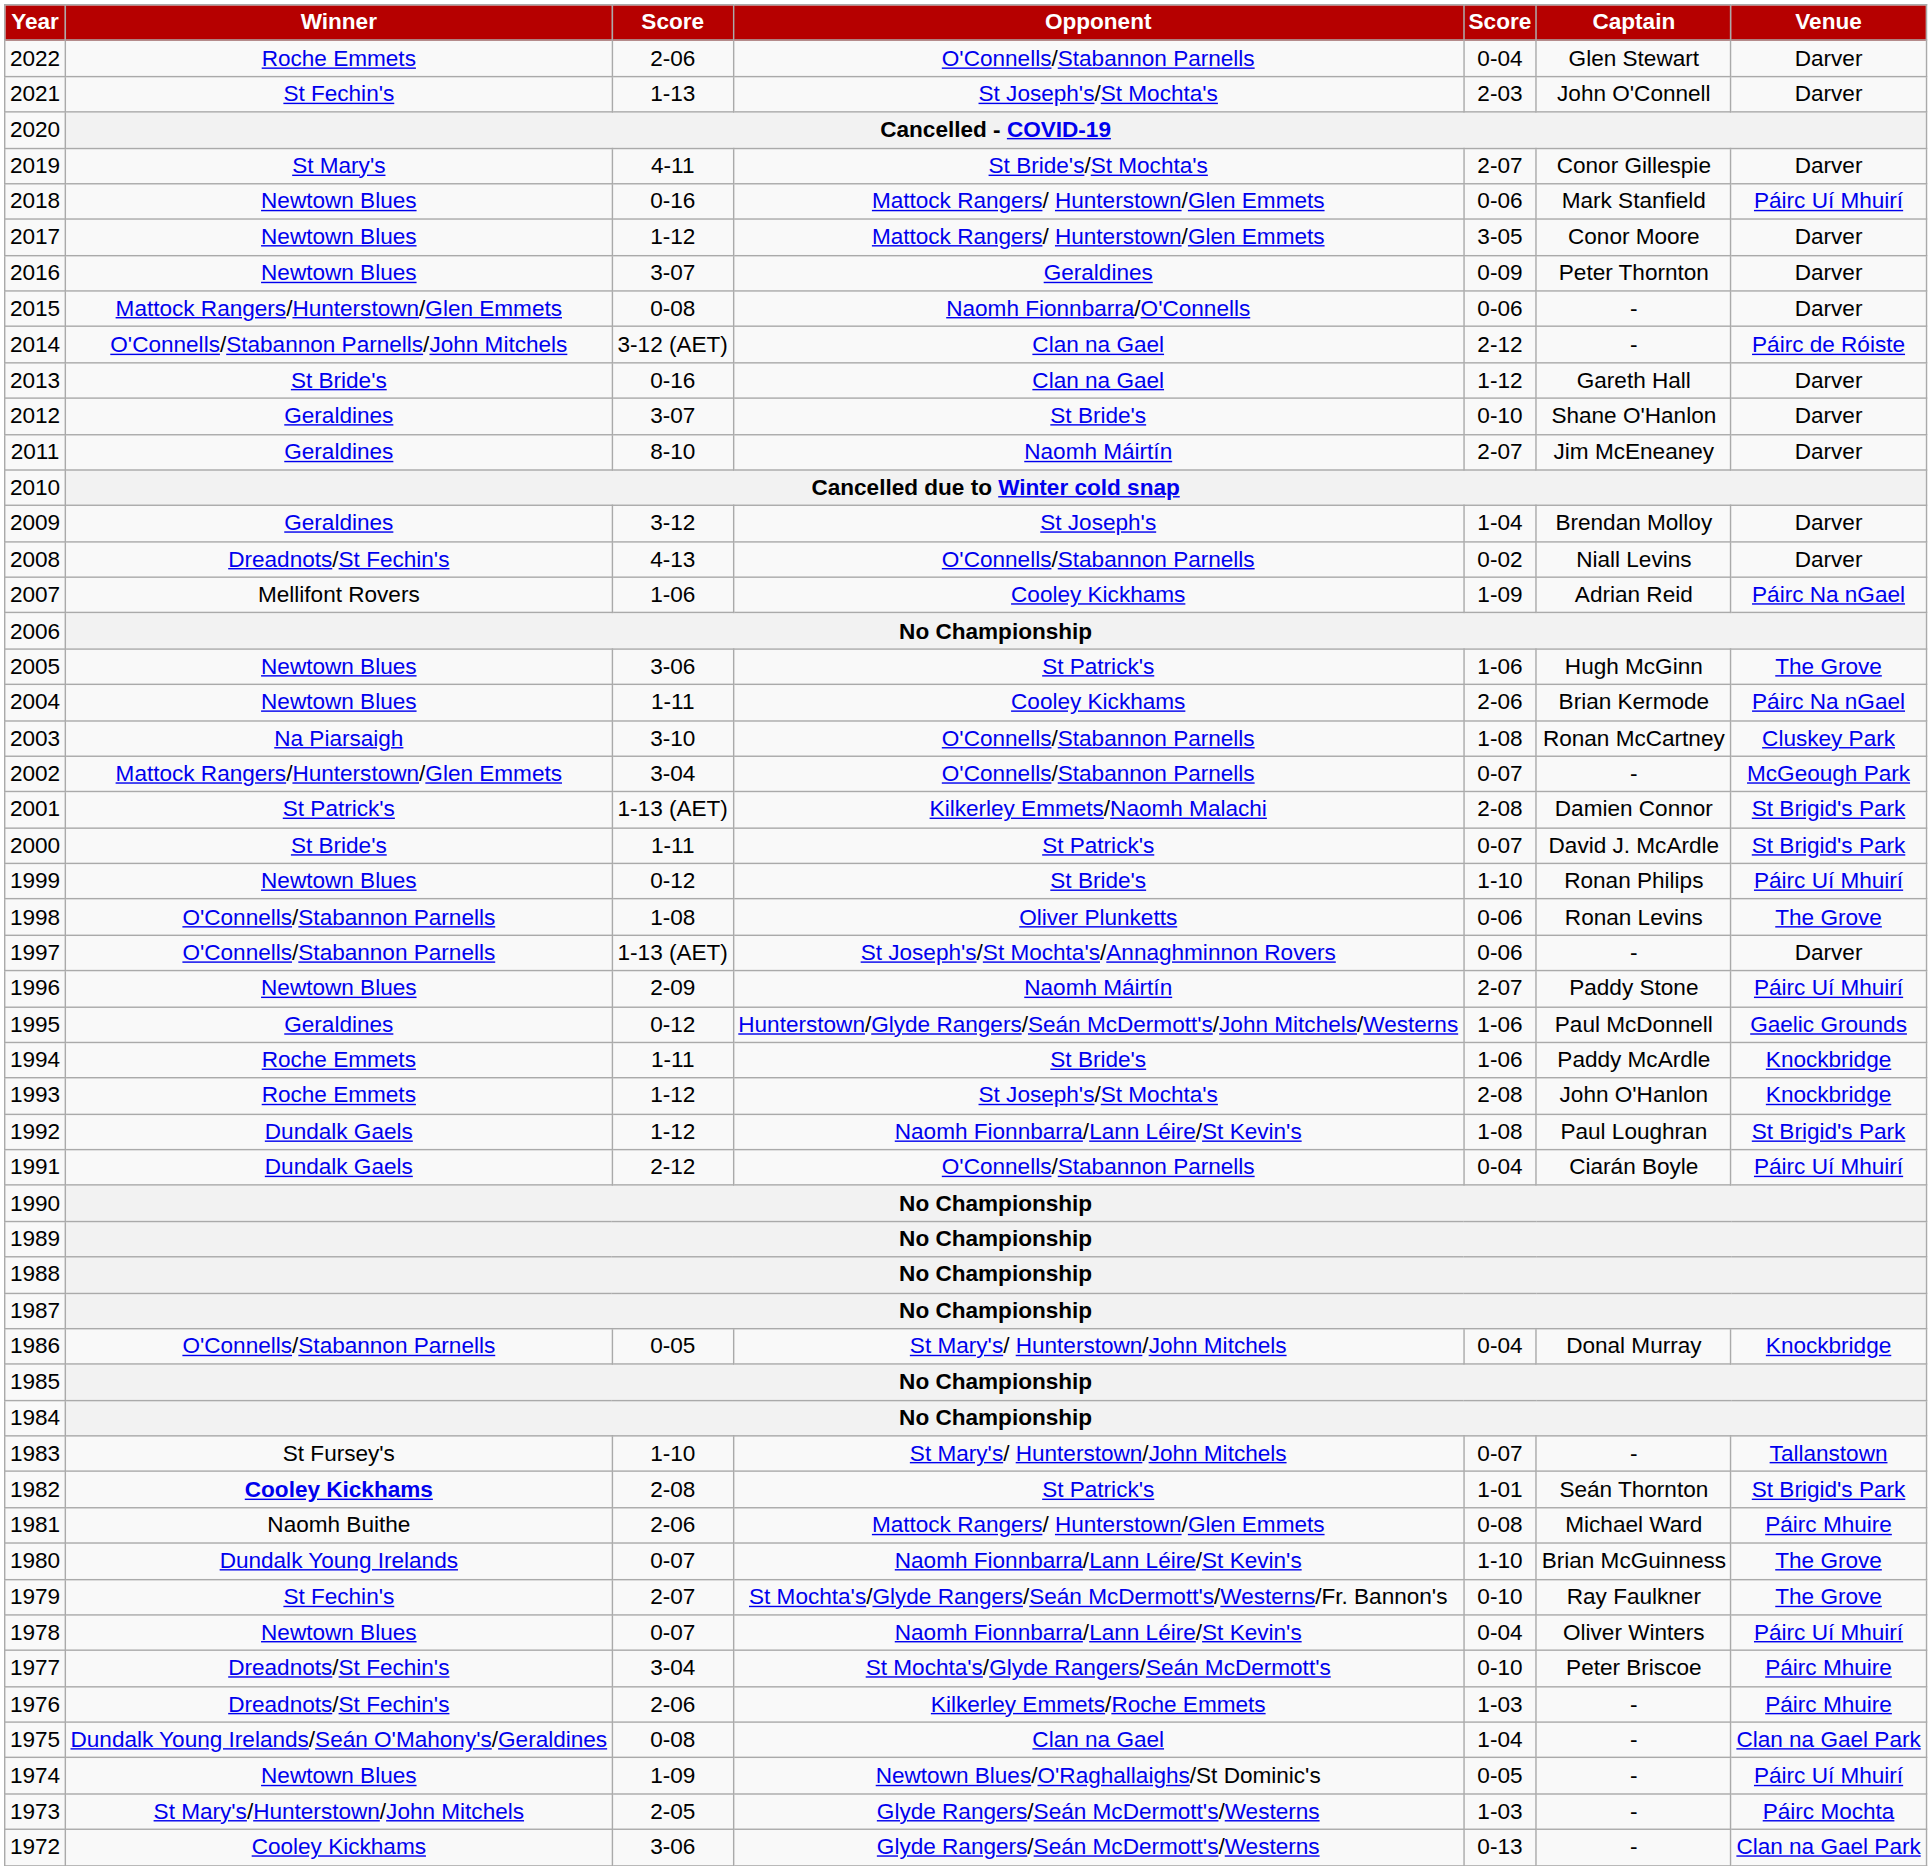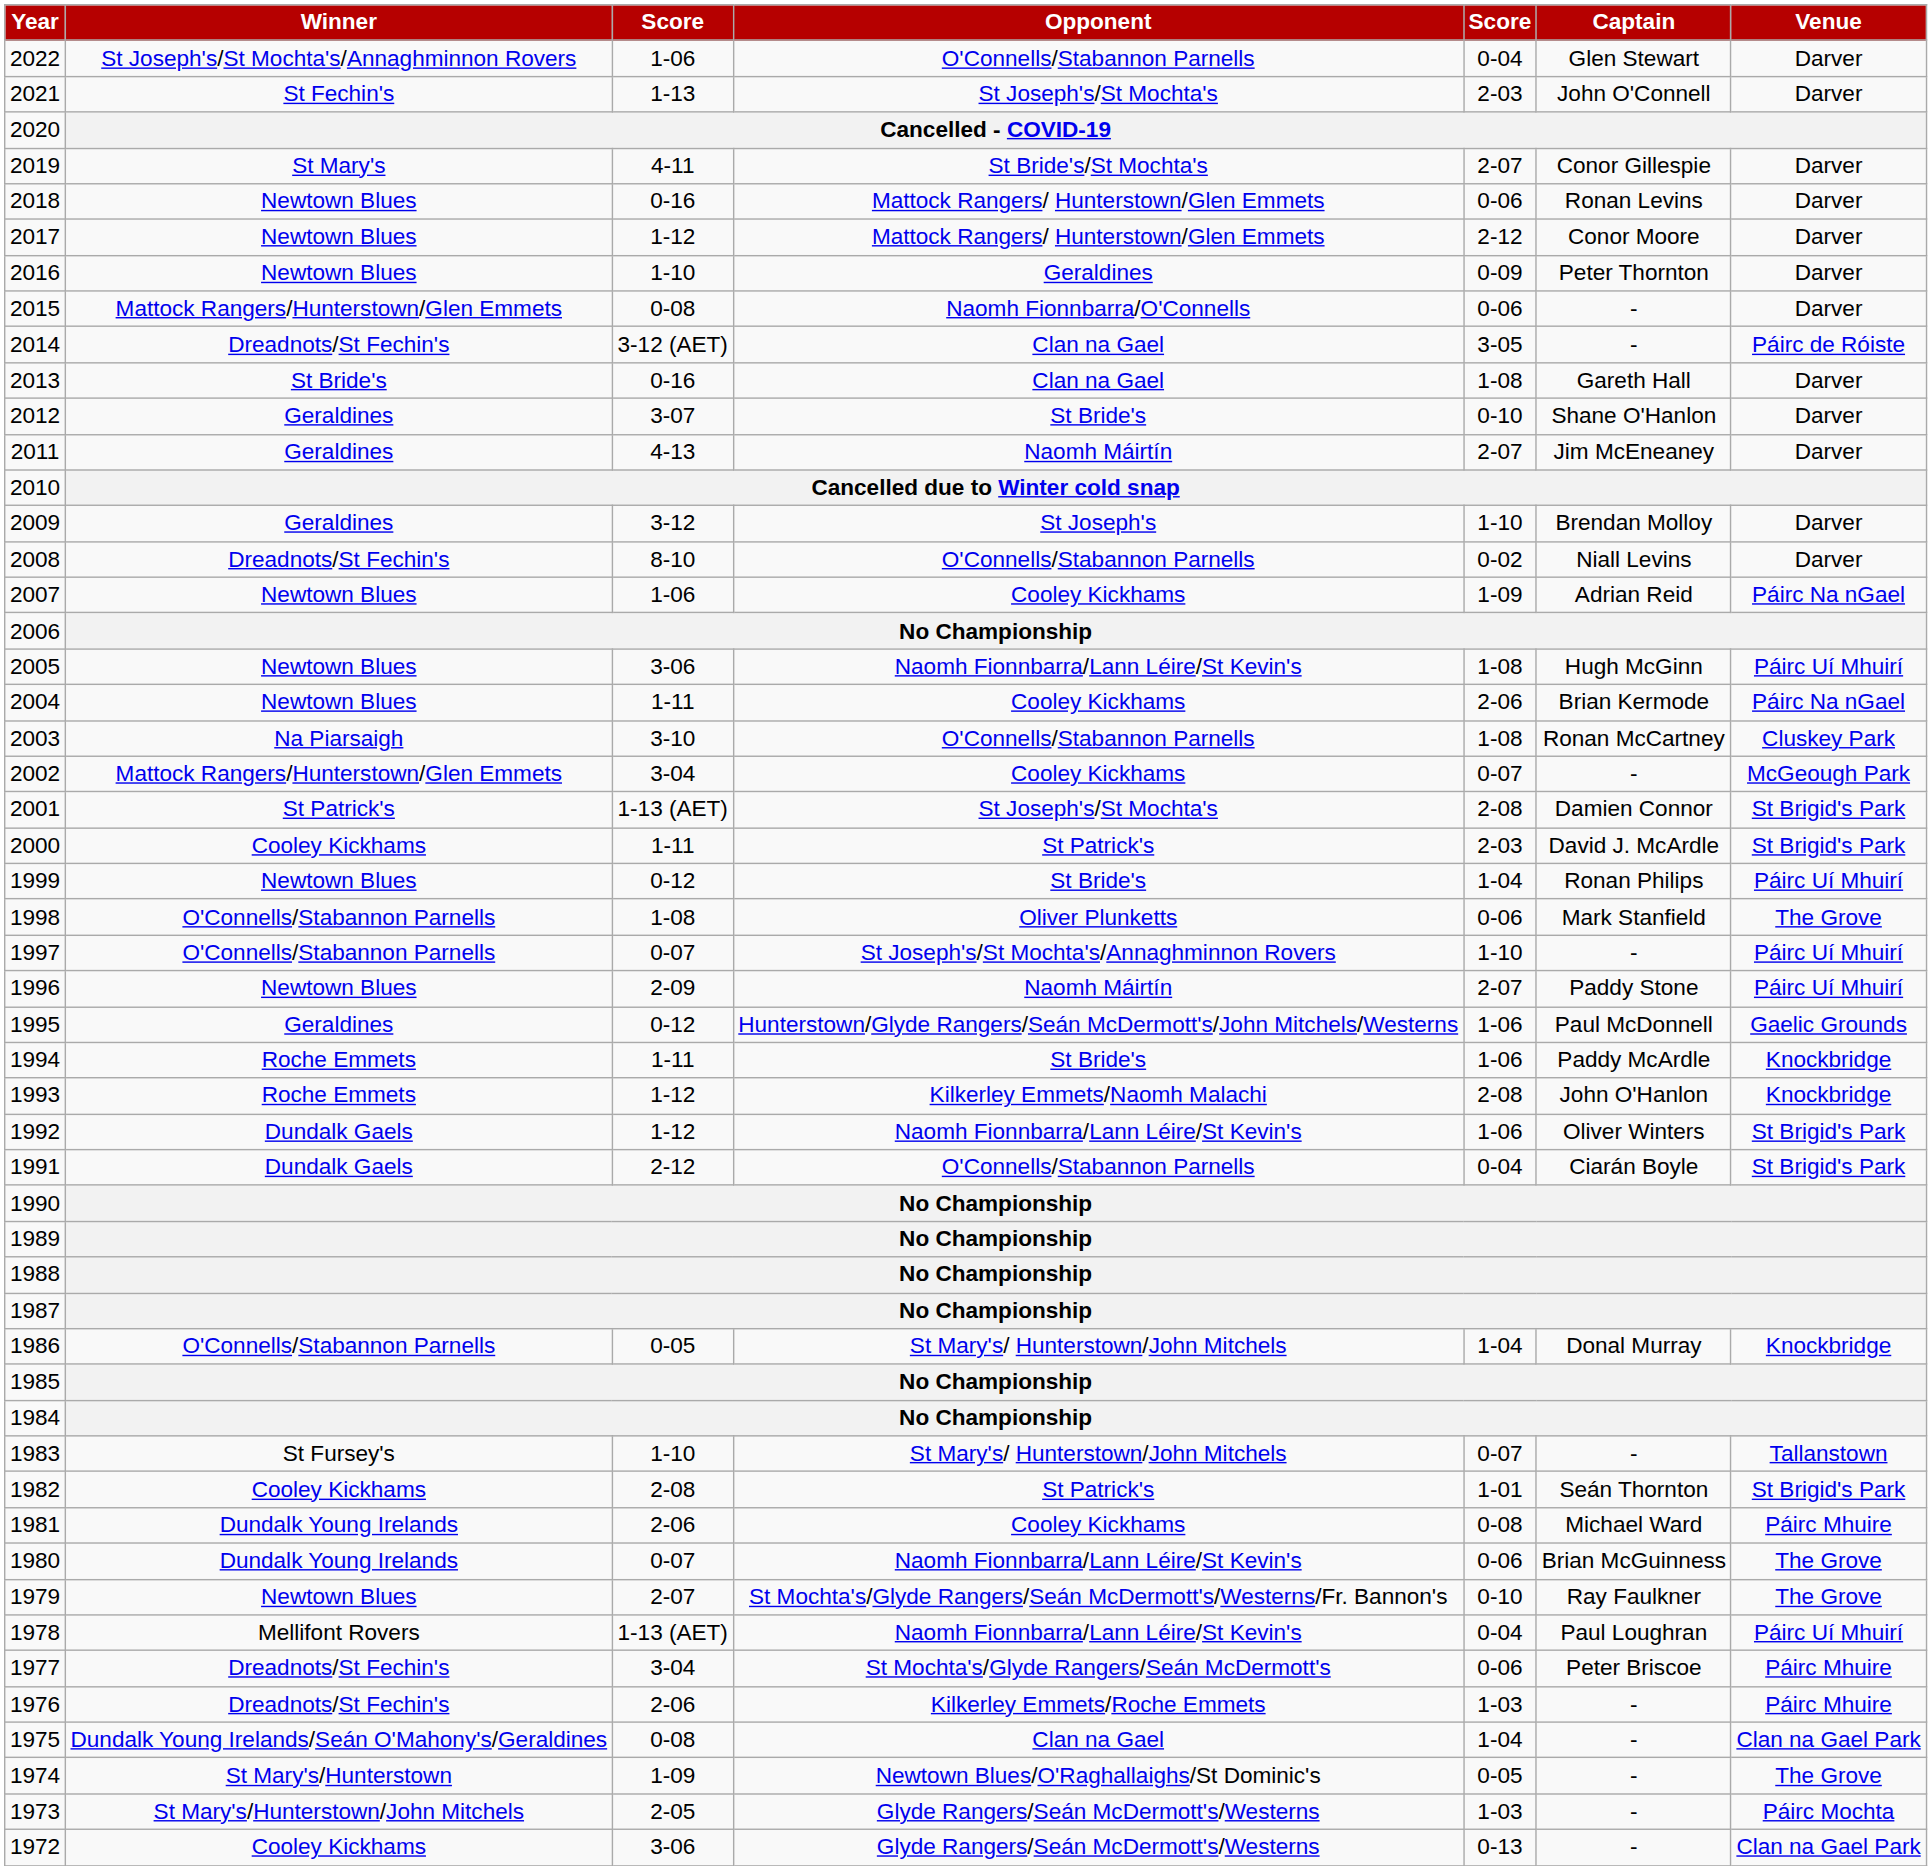(339, 58) Roche Emmets -> (339, 58) St Joseph's/St Mochta's/Annaghminnon Rovers
(673, 58) 2-06 -> (673, 58) 1-06
(1634, 201) Mark Stanfield -> (1634, 201) Ronan Levins
(1829, 201) Páirc Uí Mhuirí -> (1829, 201) Darver
(1500, 237) 3-05 -> (1500, 237) 2-12
(673, 272) 3-07 -> (673, 272) 1-10
(339, 344) O'Connells/Stabannon Parnells/John Mitchels -> (339, 344) Dreadnots/St Fechin's
(1500, 344) 2-12 -> (1500, 344) 3-05
(1500, 380) 1-12 -> (1500, 380) 1-08
(673, 451) 8-10 -> (673, 451) 4-13
(1500, 523) 1-04 -> (1500, 523) 1-10
(673, 559) 4-13 -> (673, 559) 8-10
(339, 594) Mellifont Rovers -> (339, 594) Newtown Blues
(1098, 666) St Patrick's -> (1098, 666) Naomh Fionnbarra/Lann Léire/St Kevin's
(1500, 666) 1-06 -> (1500, 666) 1-08
(1829, 666) The Grove -> (1829, 666) Páirc Uí Mhuirí
(1098, 773) O'Connells/Stabannon Parnells -> (1098, 773) Cooley Kickhams
(1098, 809) Kilkerley Emmets/Naomh Malachi -> (1098, 809) St Joseph's/St Mochta's
(339, 845) St Bride's -> (339, 845) Cooley Kickhams
(1500, 845) 0-07 -> (1500, 845) 2-03
(1500, 881) 1-10 -> (1500, 881) 1-04
(1634, 916) Ronan Levins -> (1634, 916) Mark Stanfield
(673, 952) 1-13 (AET) -> (673, 952) 0-07
(1500, 952) 0-06 -> (1500, 952) 1-10
(1829, 952) Darver -> (1829, 952) Páirc Uí Mhuirí
(1098, 1095) St Joseph's/St Mochta's -> (1098, 1095) Kilkerley Emmets/Naomh Malachi
(1500, 1131) 1-08 -> (1500, 1131) 1-06
(1634, 1131) Paul Loughran -> (1634, 1131) Oliver Winters
(1829, 1167) Páirc Uí Mhuirí -> (1829, 1167) St Brigid's Park
(1500, 1346) 0-04 -> (1500, 1346) 1-04
(339, 1489) bold -> (339, 1489) normal
(339, 1525) Naomh Buithe -> (339, 1525) Dundalk Young Irelands
(1098, 1525) Mattock Rangers/ Hunterstown/Glen Emmets -> (1098, 1525) Cooley Kickhams
(1500, 1560) 1-10 -> (1500, 1560) 0-06
(339, 1596) St Fechin's -> (339, 1596) Newtown Blues
(339, 1632) Newtown Blues -> (339, 1632) Mellifont Rovers
(673, 1632) 0-07 -> (673, 1632) 1-13 (AET)
(1634, 1632) Oliver Winters -> (1634, 1632) Paul Loughran
(1500, 1668) 0-10 -> (1500, 1668) 0-06
(339, 1775) Newtown Blues -> (339, 1775) St Mary's/Hunterstown
(1829, 1775) Páirc Uí Mhuirí -> (1829, 1775) The Grove
